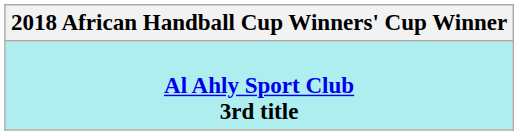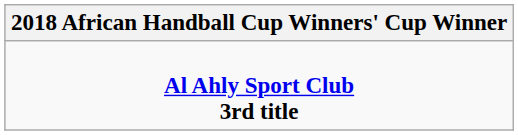(259, 98) paleturquoise background -> (259, 98) no background
